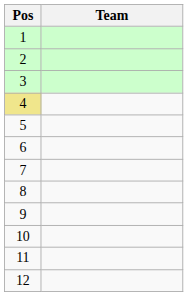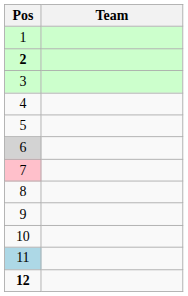(23, 59) normal -> (23, 59) bold
(23, 103) khaki background -> (23, 103) no background
(23, 147) no background -> (23, 147) lightgrey background
(23, 170) no background -> (23, 170) pink background
(23, 258) no background -> (23, 258) lightblue background
(23, 280) normal -> (23, 280) bold
